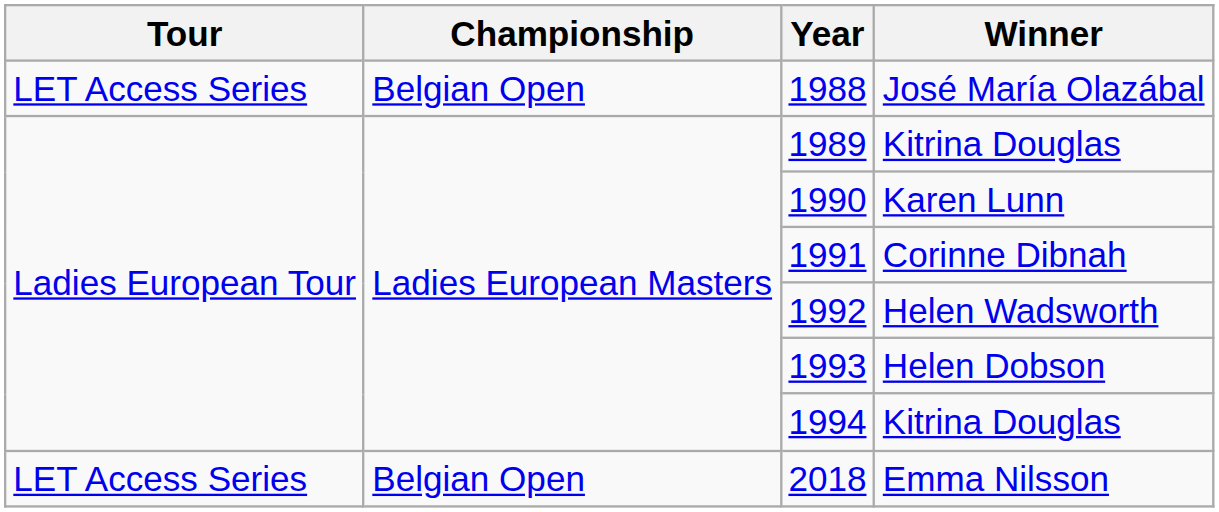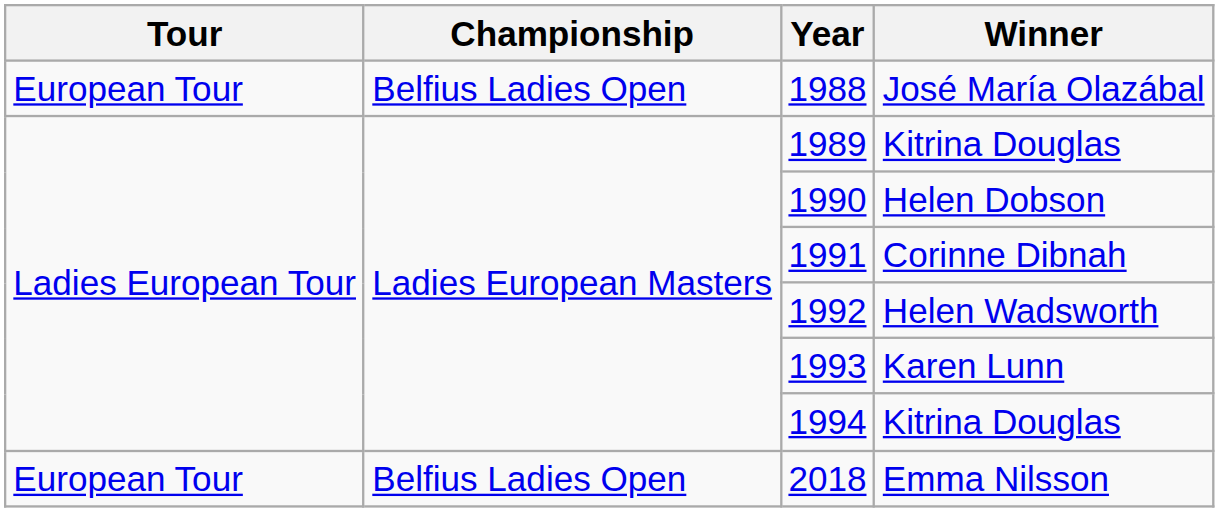(160, 89) LET Access Series -> (128, 89) European Tour
(479, 89) Belgian Open -> (529, 89) Belfius Ladies Open
(974, 200) Karen Lunn -> (994, 200) Helen Dobson
(994, 367) Helen Dobson -> (974, 367) Karen Lunn
(160, 478) LET Access Series -> (128, 478) European Tour
(479, 478) Belgian Open -> (529, 478) Belfius Ladies Open
